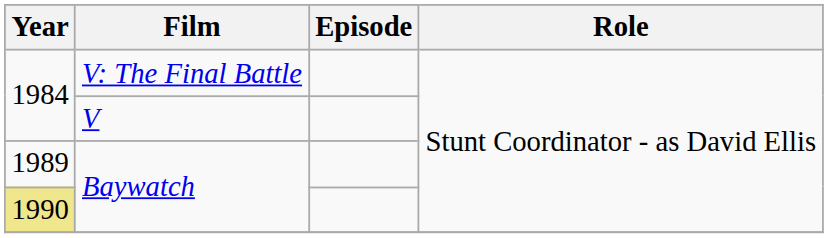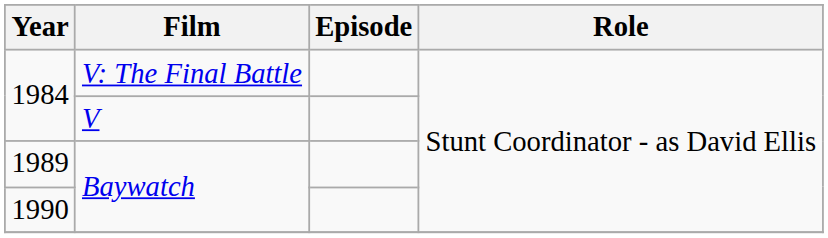(40, 208) khaki background -> (40, 208) no background
